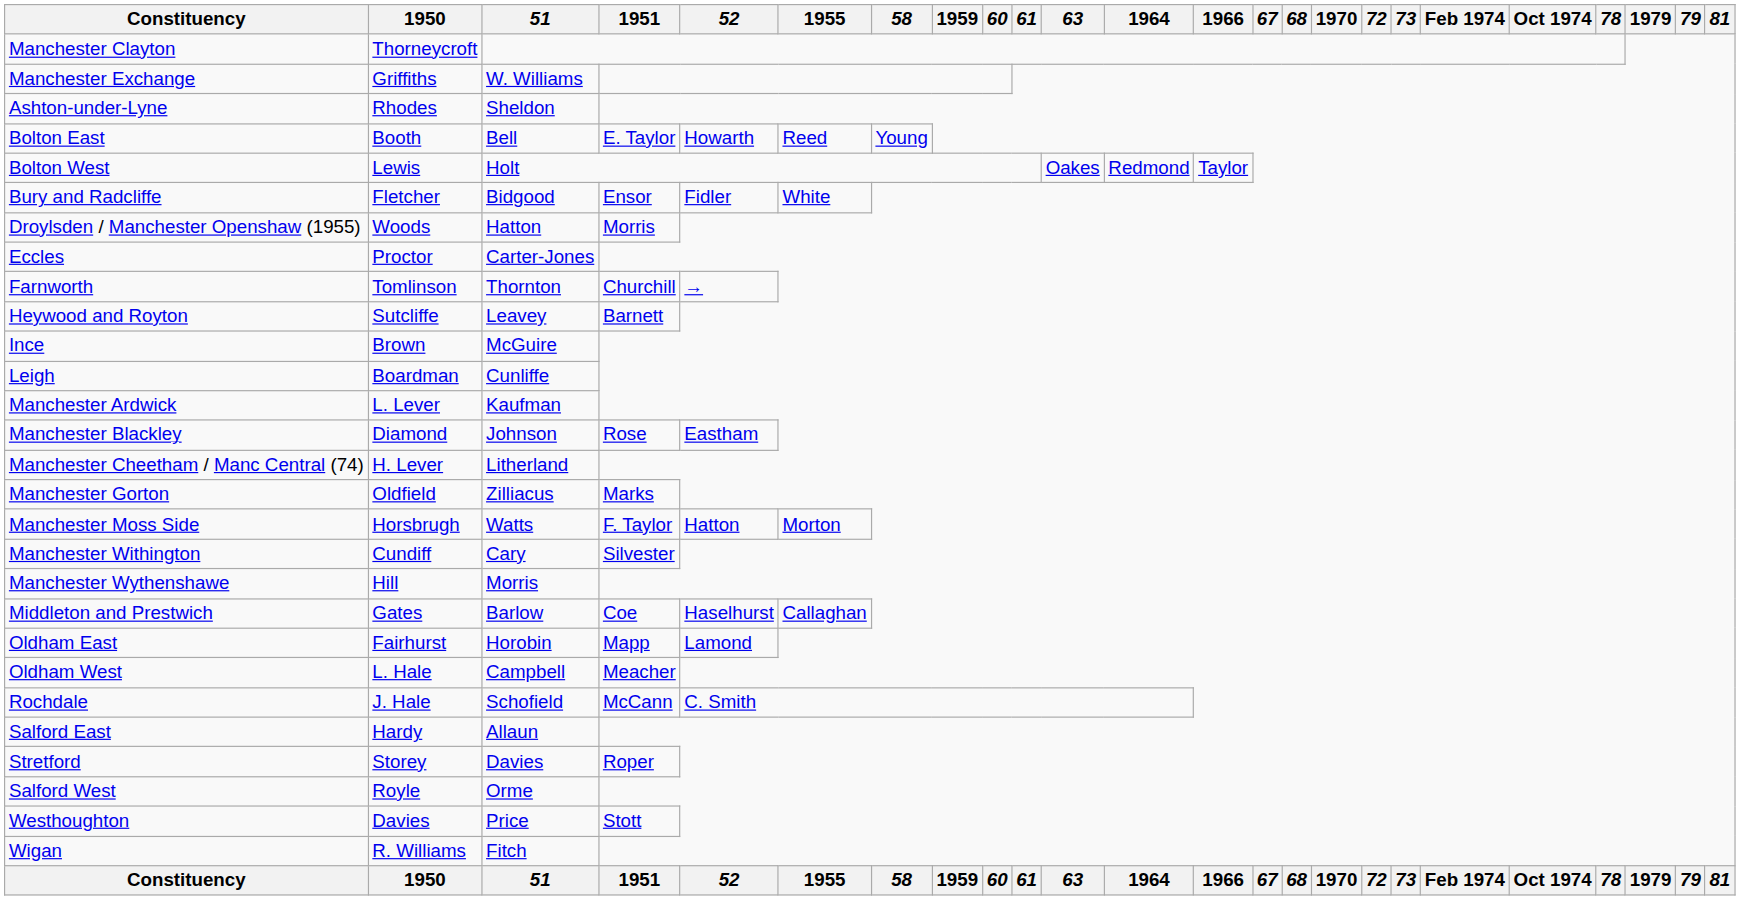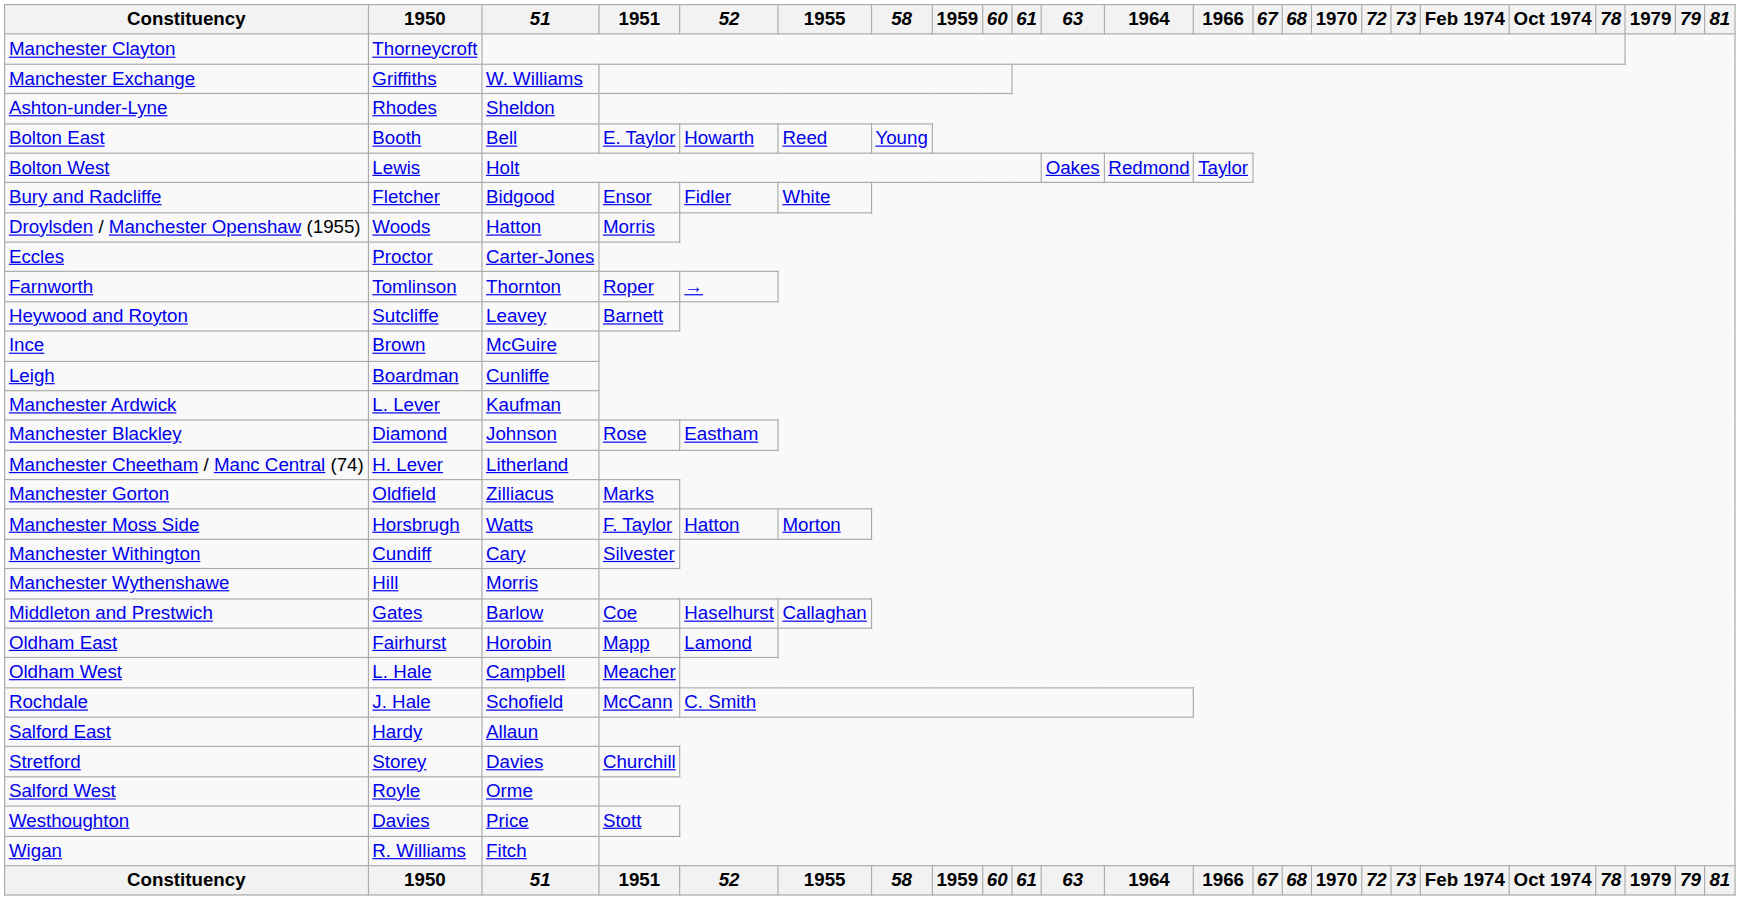(639, 286) Churchill -> (628, 286) Roper
(628, 761) Roper -> (639, 761) Churchill
